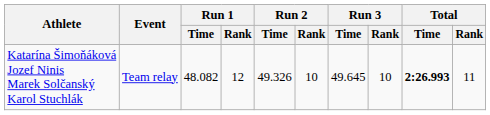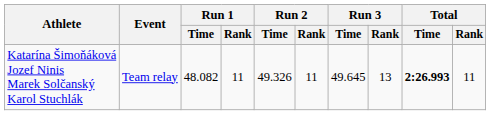(238, 77) 12 -> (238, 77) 11
(311, 77) 10 -> (311, 77) 11
(385, 77) 10 -> (385, 77) 13
